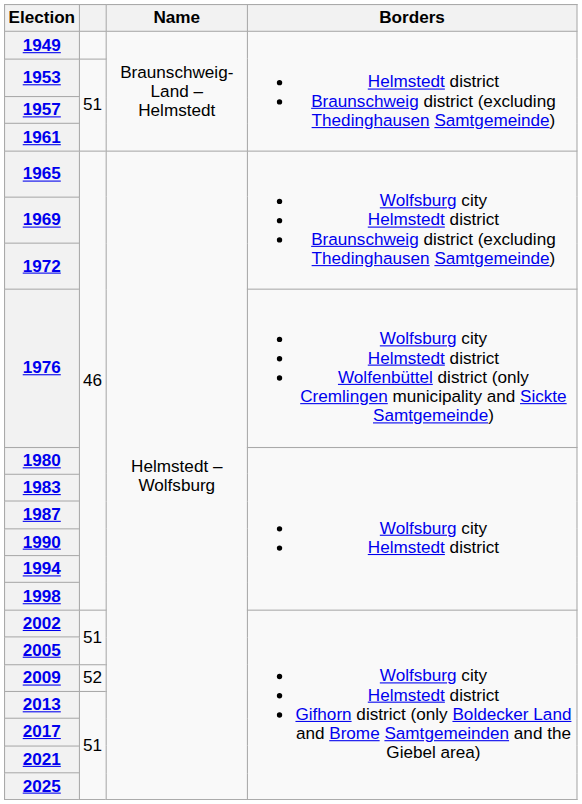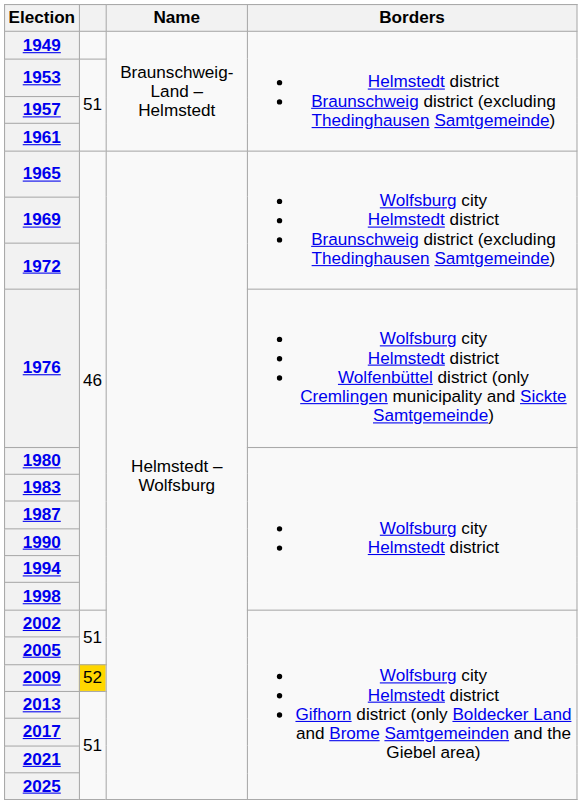(92, 677) no background -> (92, 677) gold background
